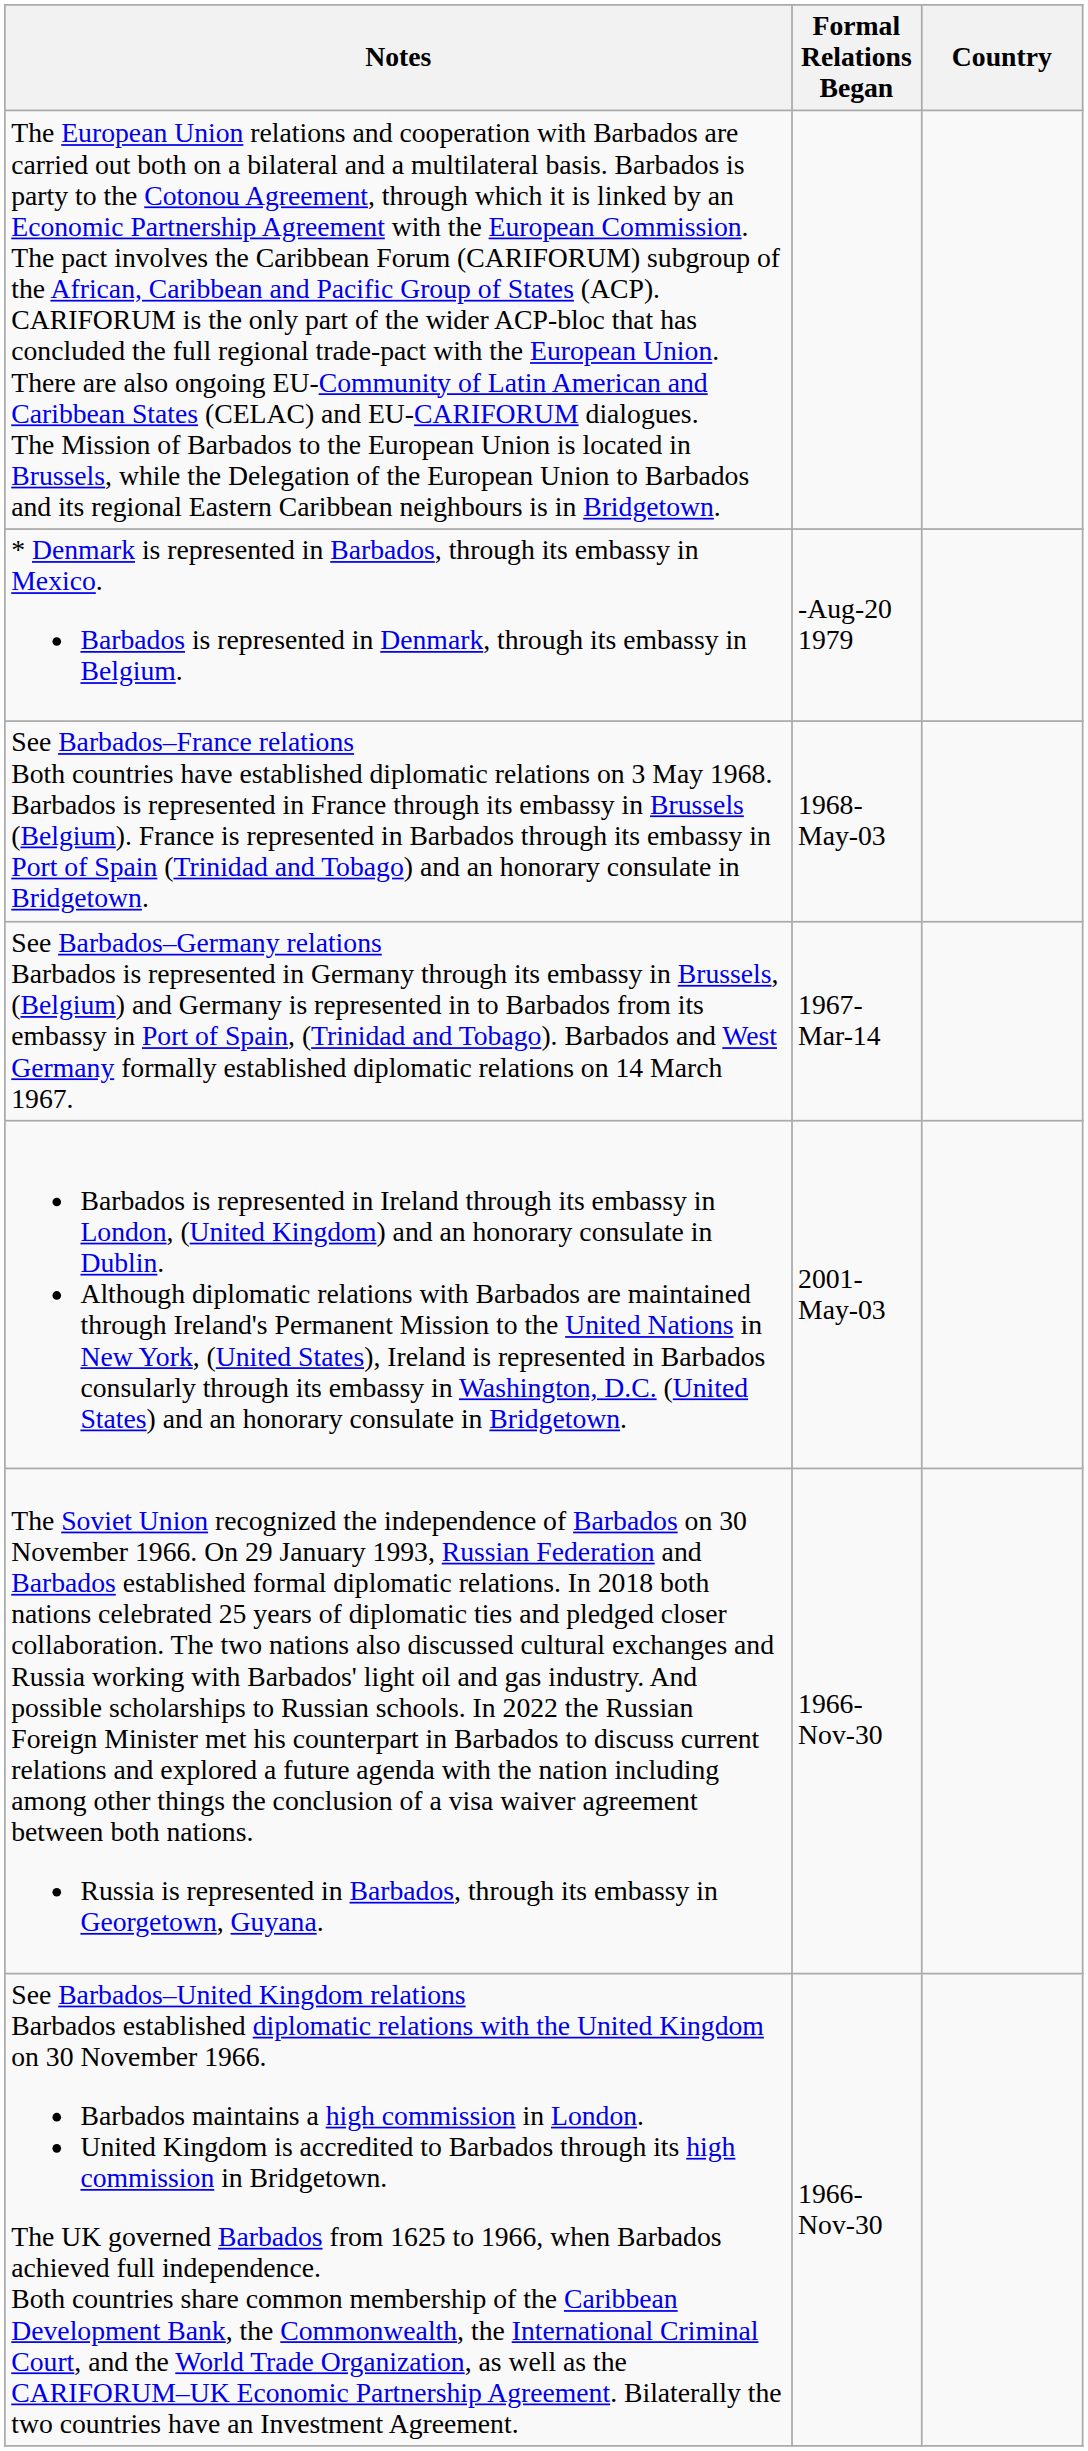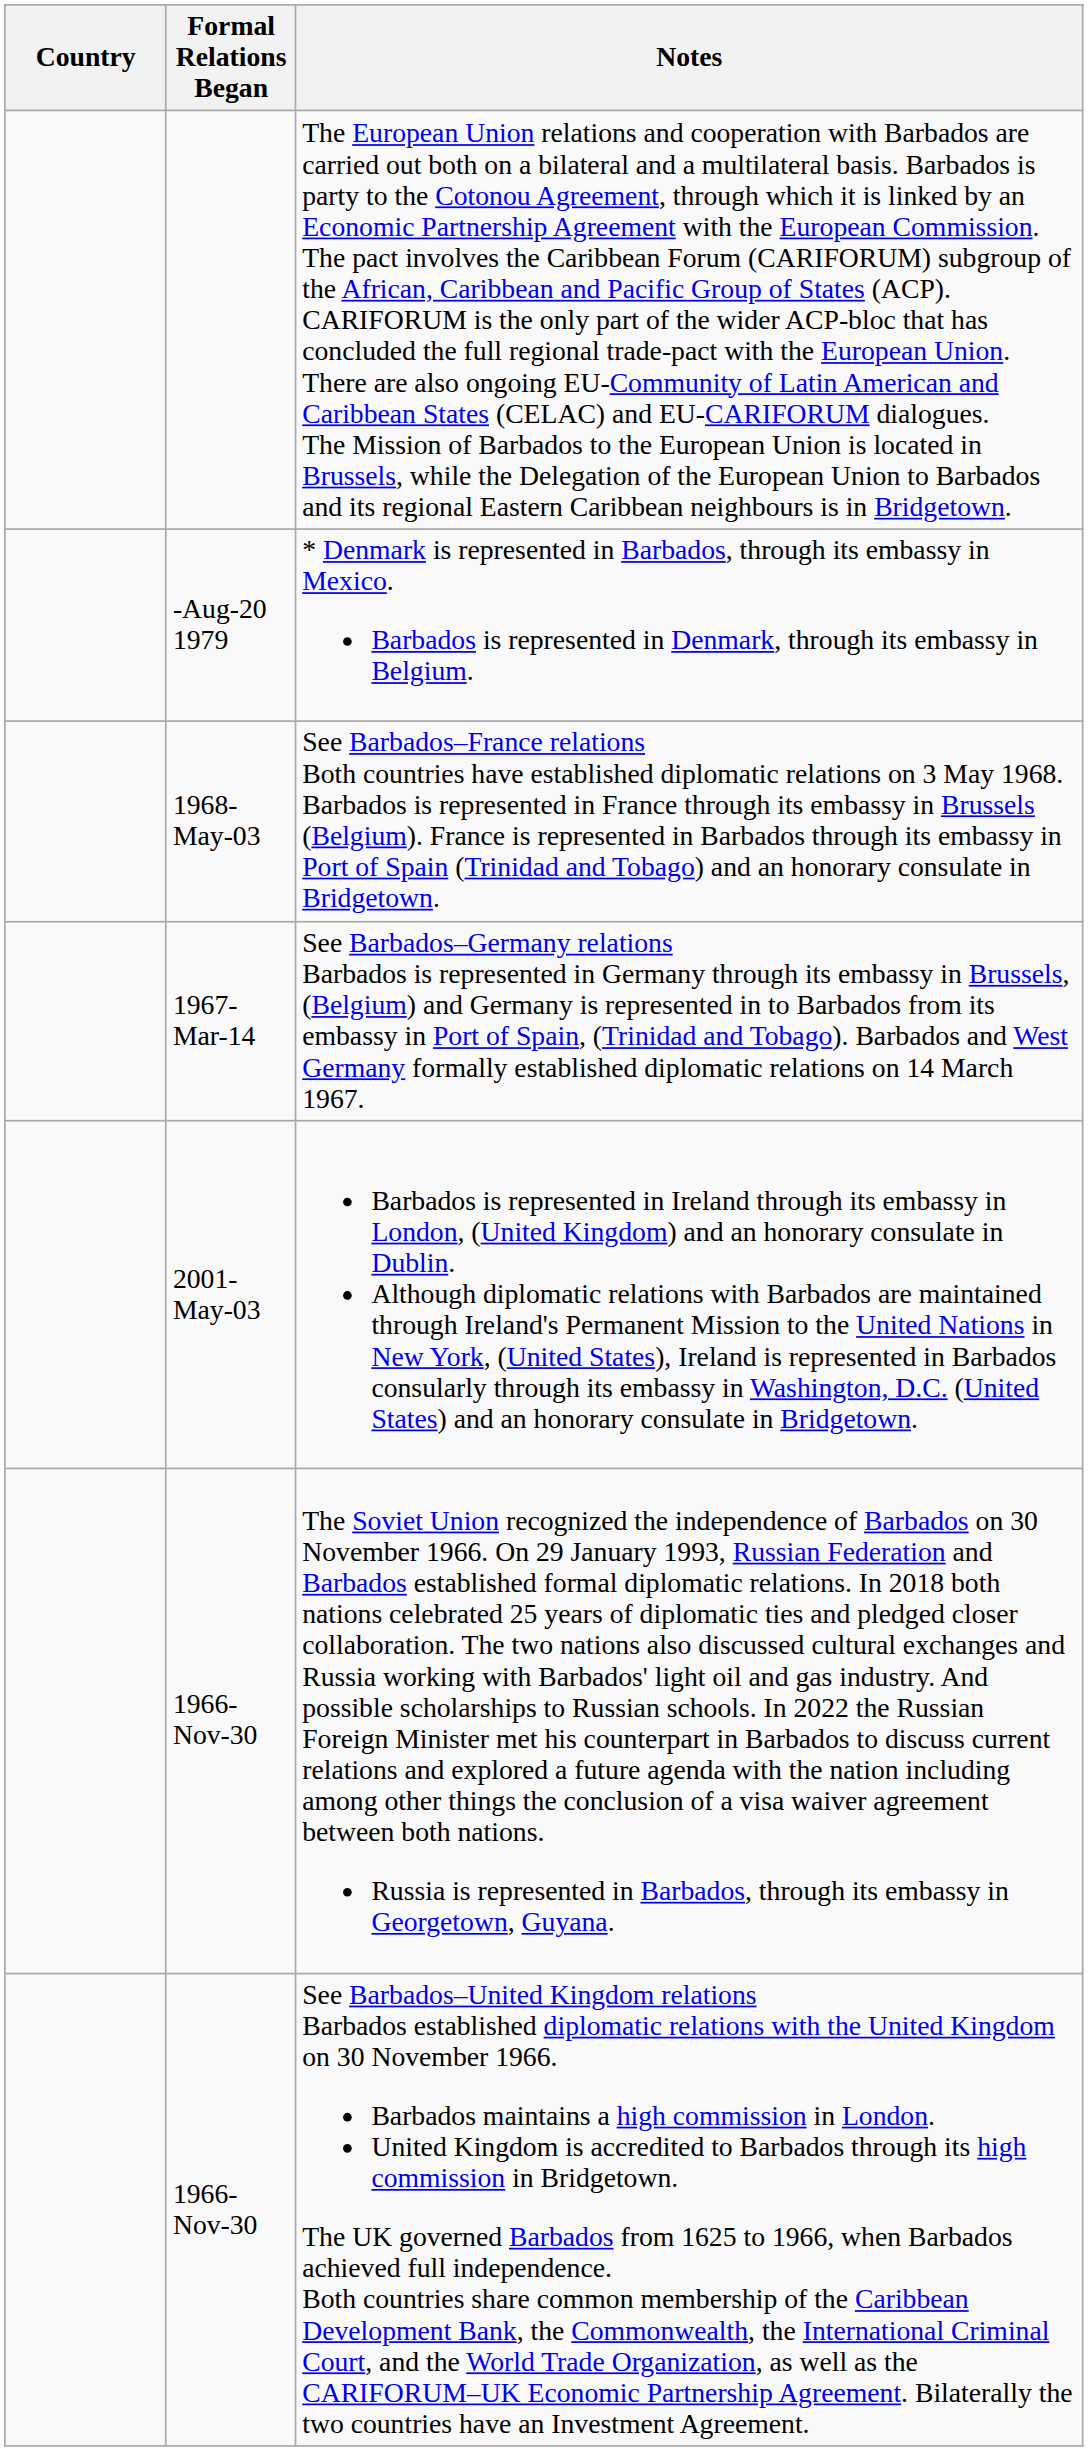columns swapped: (1002, 57) <-> (398, 57)
